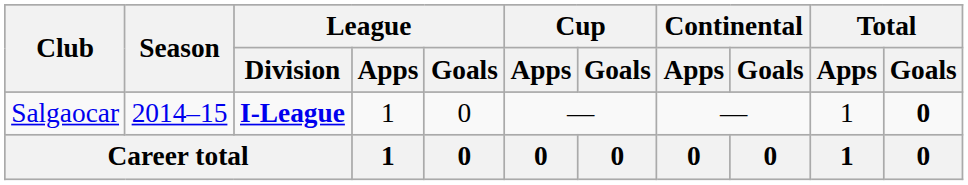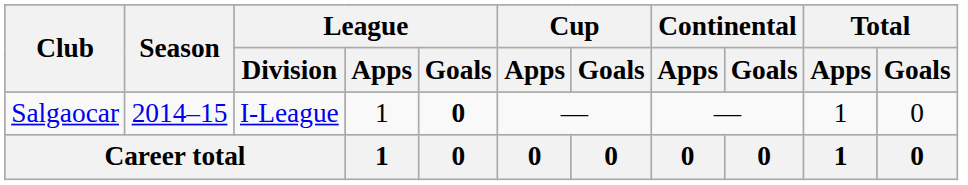(292, 112) bold -> (289, 112) normal
(464, 112) normal -> (458, 112) bold
(923, 112) bold -> (917, 112) normal
